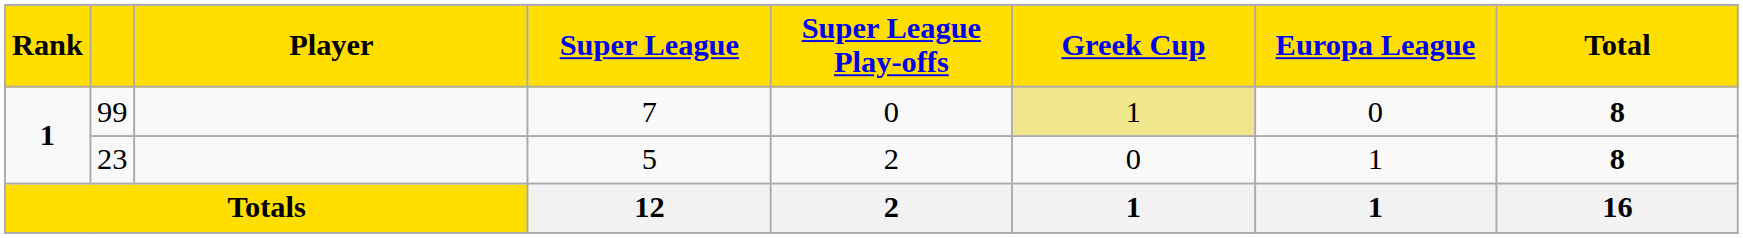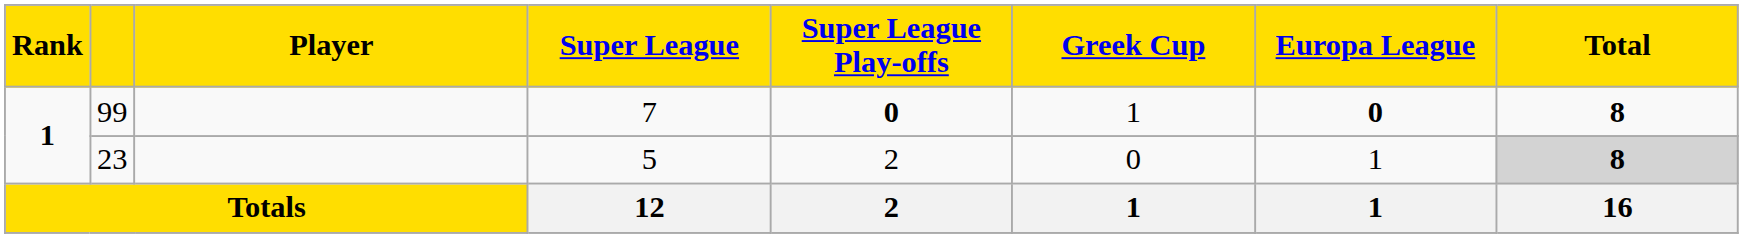(891, 111) normal -> (891, 111) bold
(1133, 111) khaki background -> (1133, 111) no background
(1375, 111) normal -> (1375, 111) bold
(1617, 159) no background -> (1617, 159) lightgrey background
